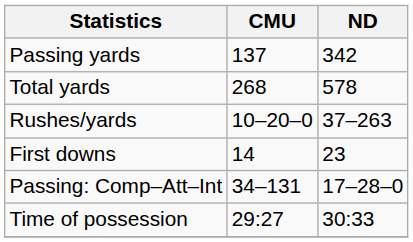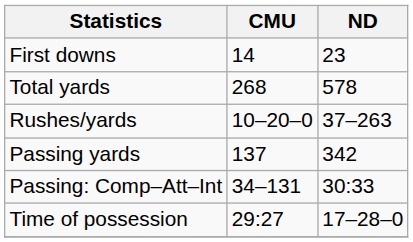rows swapped: (63, 153) <-> (75, 54)
(363, 186) 17–28–0 -> (348, 186) 30:33
(348, 219) 30:33 -> (363, 219) 17–28–0
